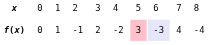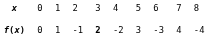(98, 30) normal -> (98, 30) bold
(138, 30) pink background -> (138, 30) no background
(159, 30) lavender background -> (159, 30) no background
